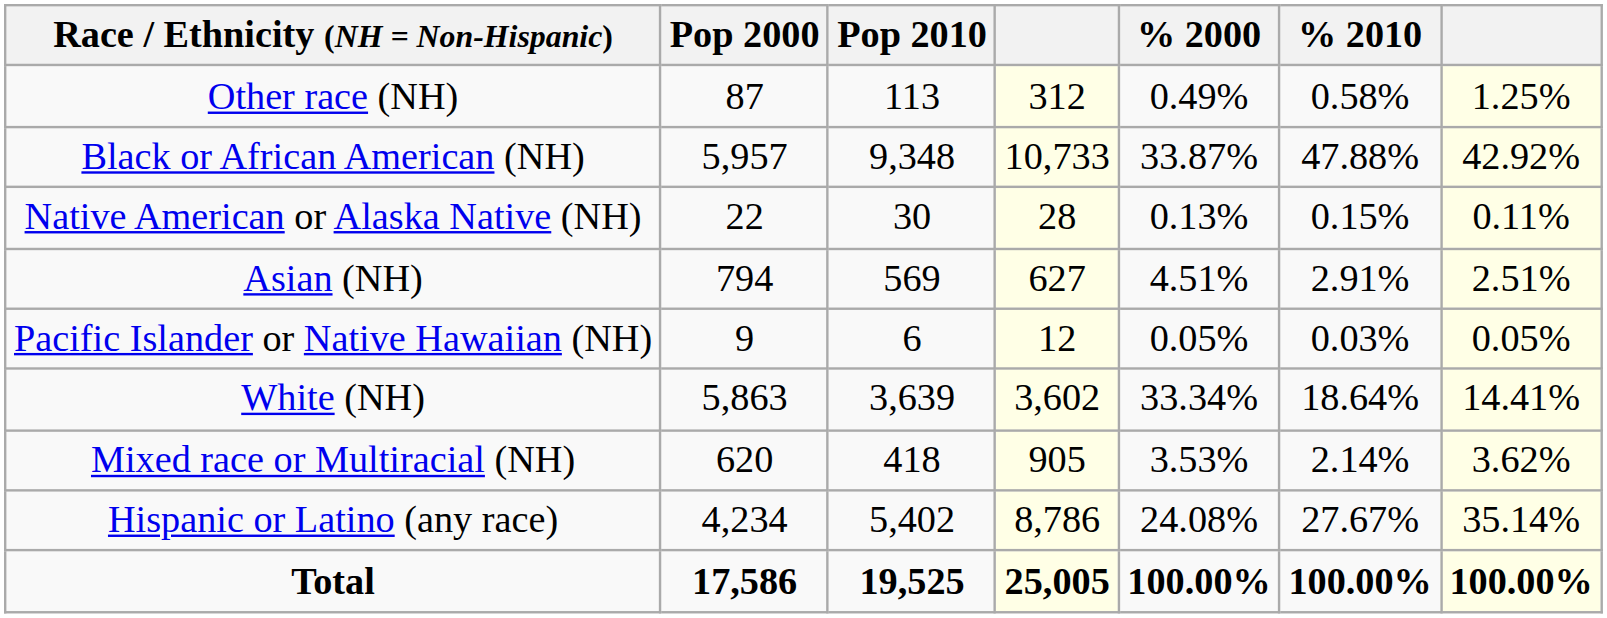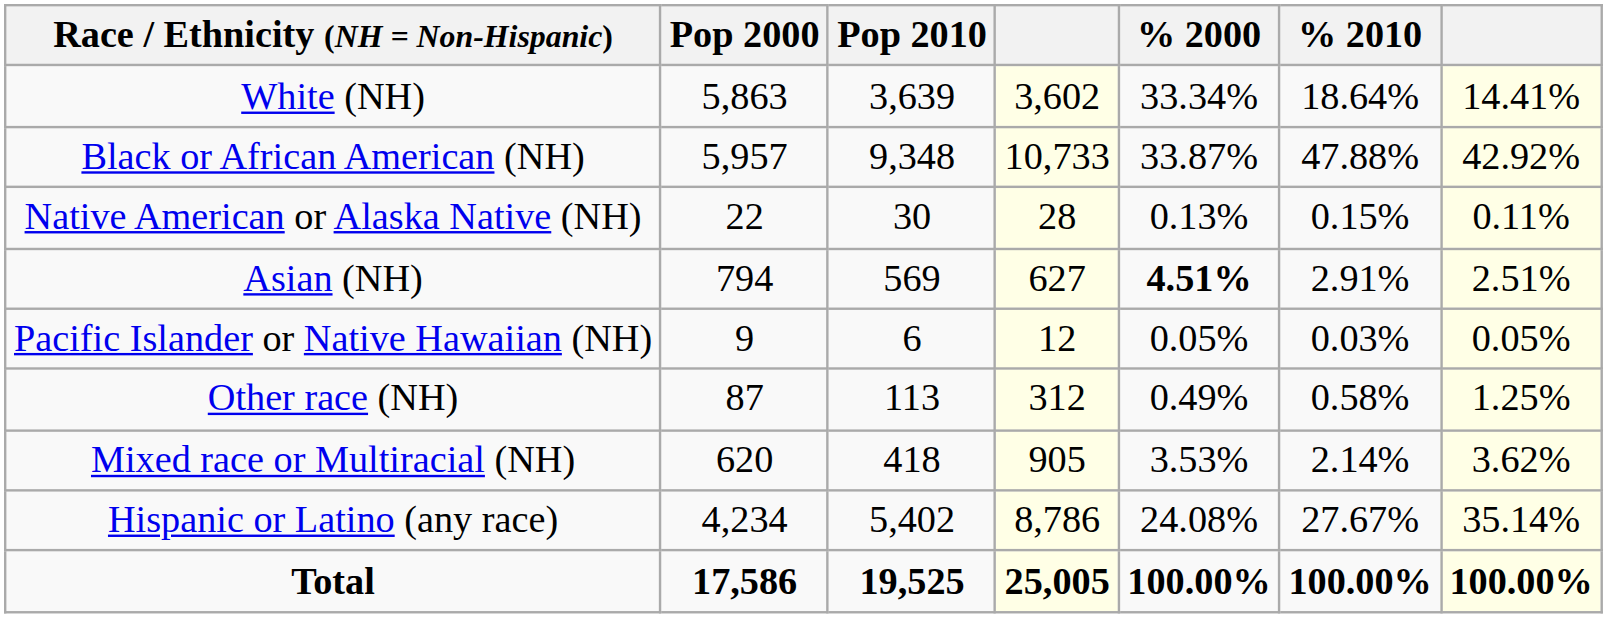rows swapped: (333, 398) <-> (333, 95)
(1199, 277) normal -> (1199, 277) bold
